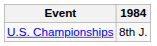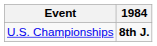(133, 32) normal -> (134, 32) bold
